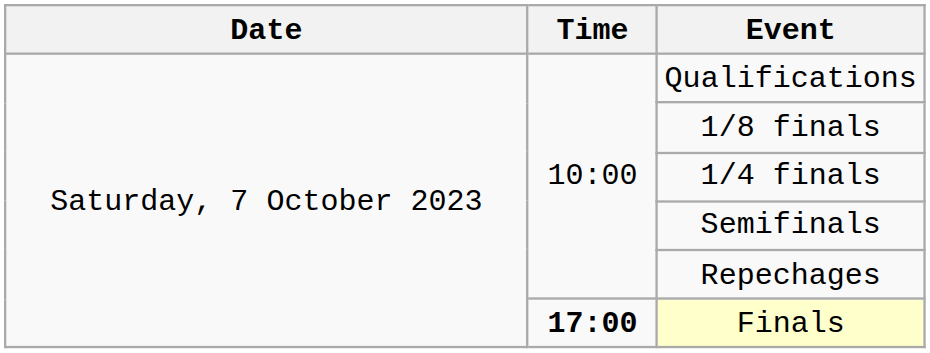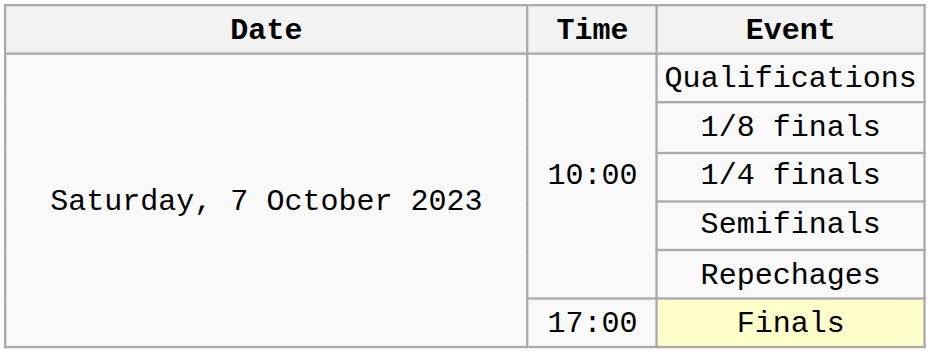(593, 323) bold -> (593, 323) normal
